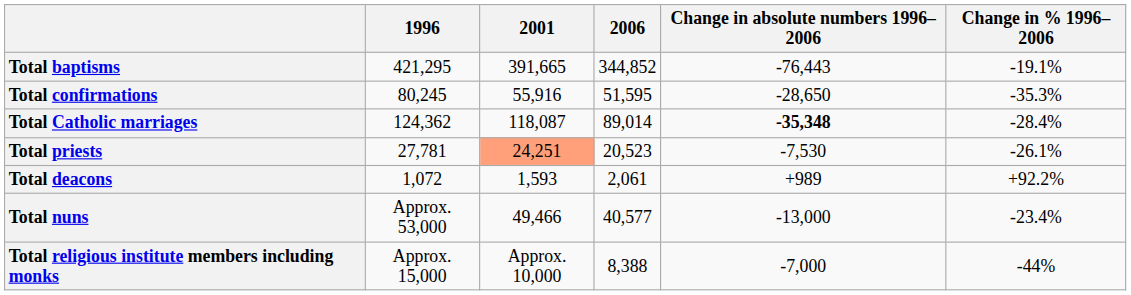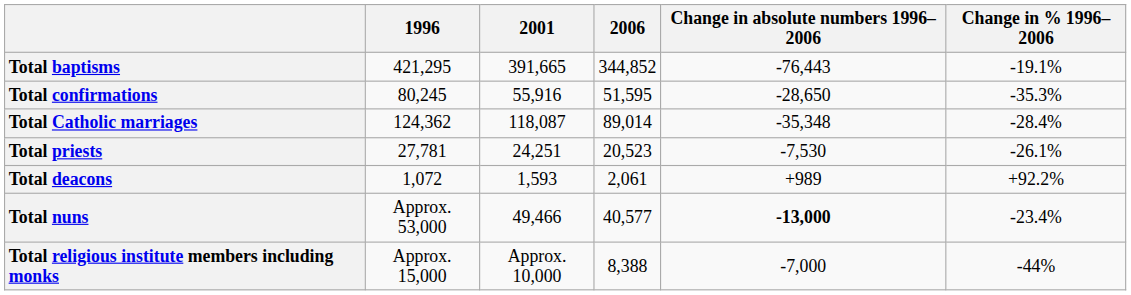(803, 123) bold -> (803, 123) normal
(537, 151) lightsalmon background -> (537, 151) no background
(803, 217) normal -> (803, 217) bold
